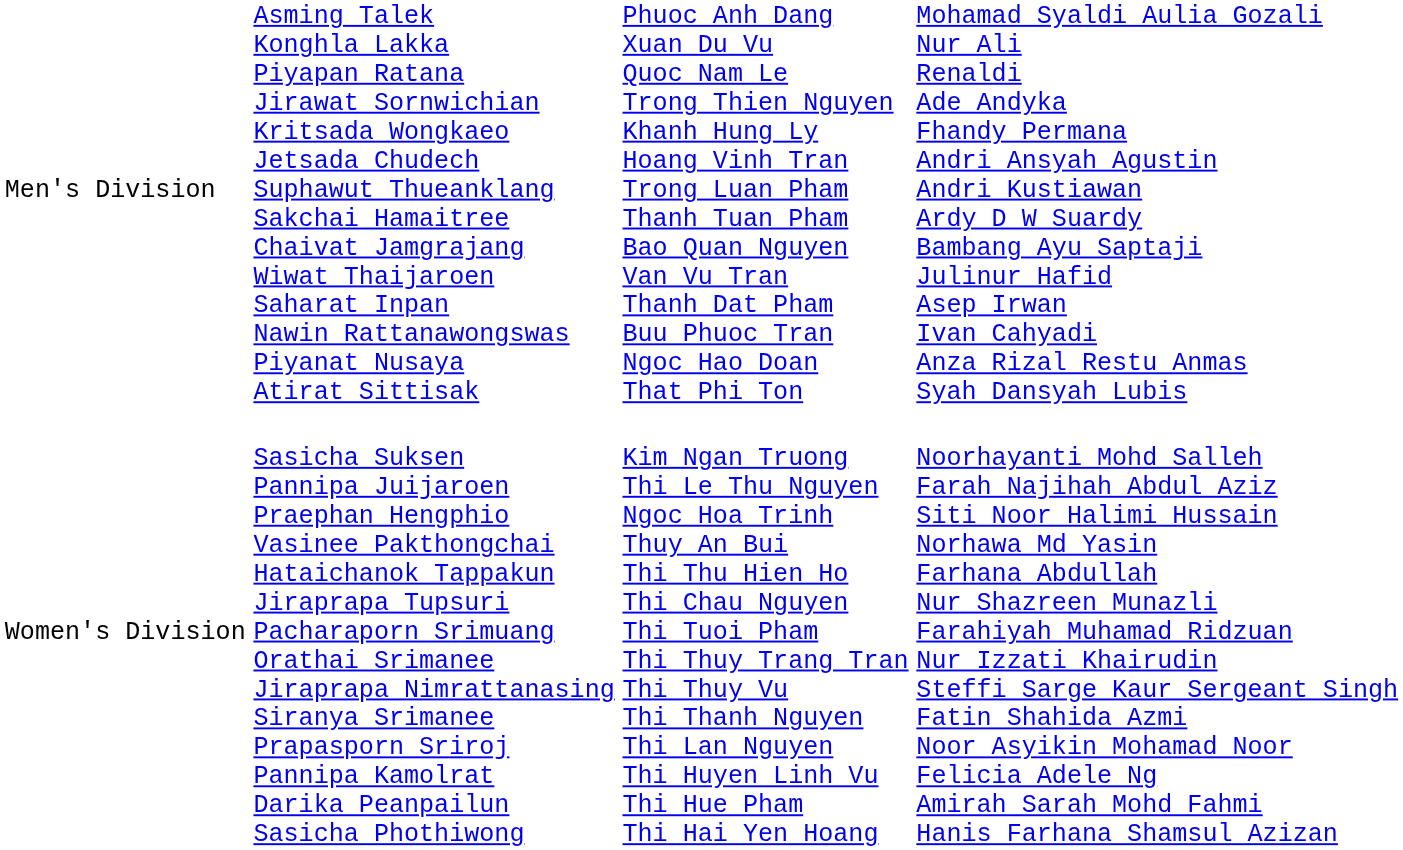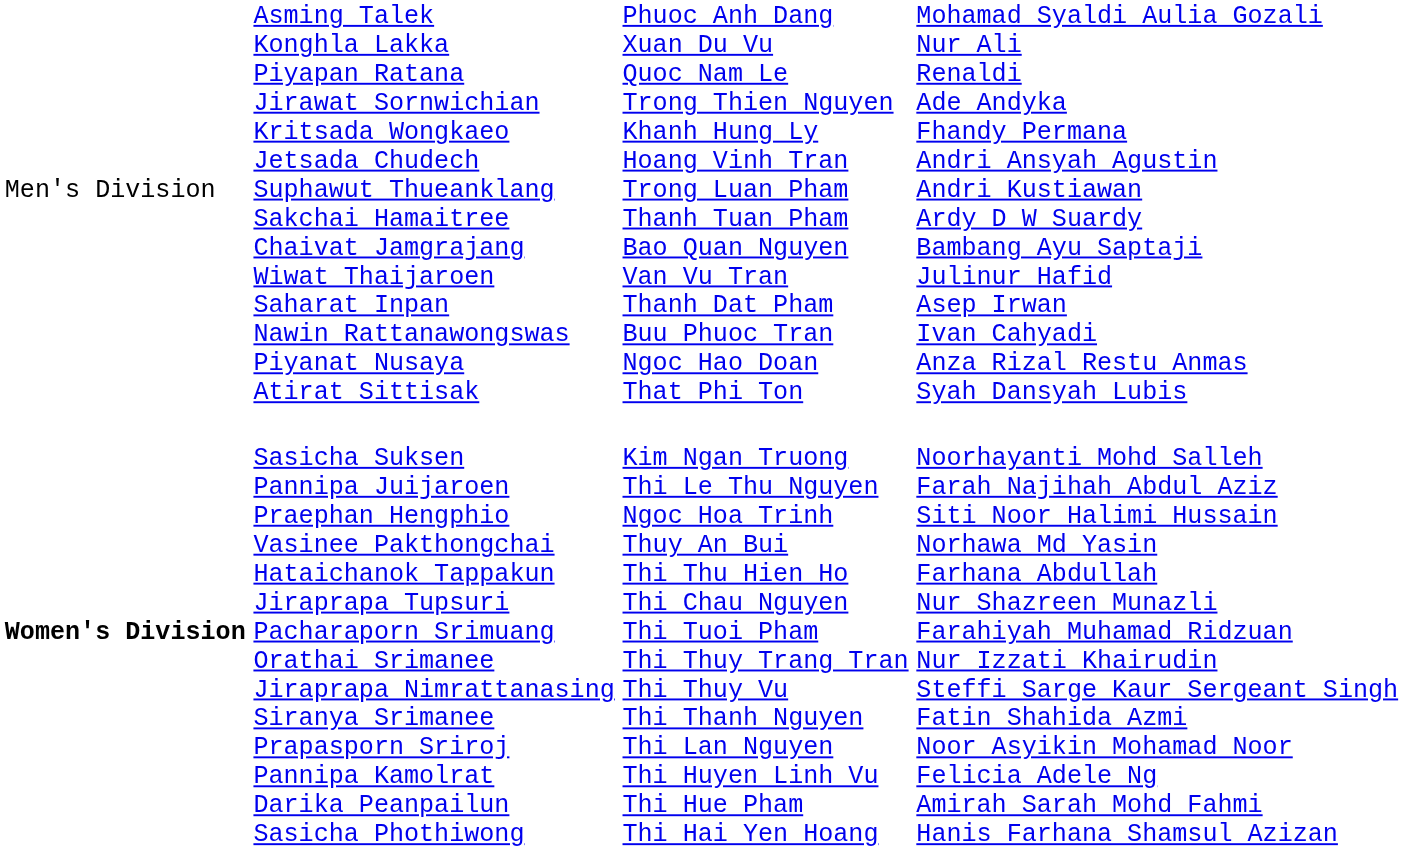(125, 632) normal -> (125, 632) bold
